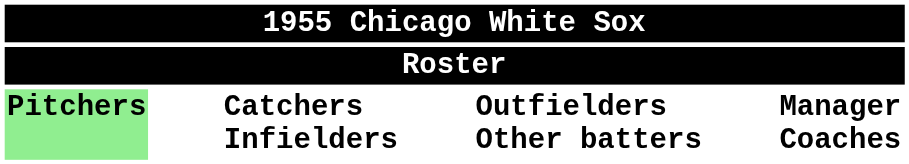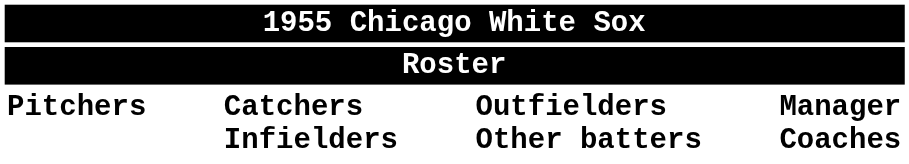(77, 108) lightgreen background -> (77, 108) no background
